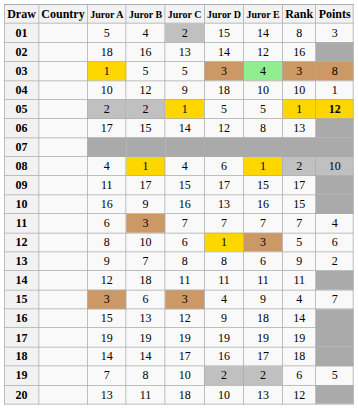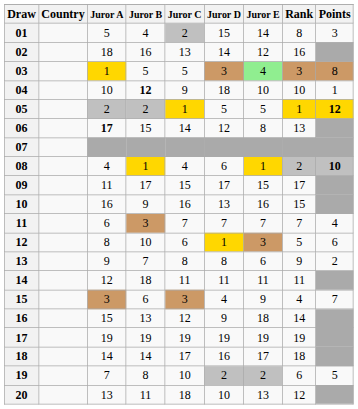(146, 90) normal -> (146, 90) bold
(107, 128) normal -> (107, 128) bold
(335, 166) normal -> (335, 166) bold
